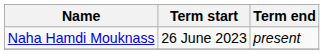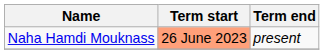(204, 38) no background -> (204, 38) lightsalmon background
